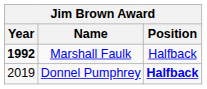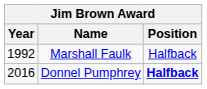(21, 53) bold -> (21, 53) normal
(21, 73) 2019 -> (21, 73) 2016
